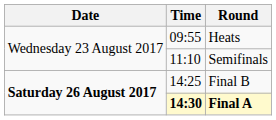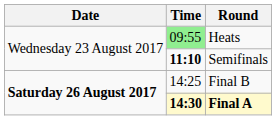(185, 37) no background -> (185, 37) lightgreen background
(185, 59) normal -> (185, 59) bold
